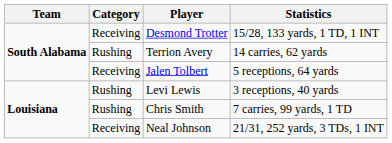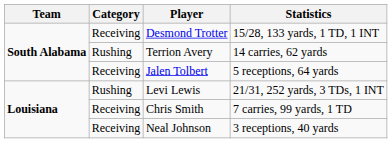(286, 90) 3 receptions, 40 yards -> (308, 90) 21/31, 252 yards, 3 TDs, 1 INT
(112, 109) Rushing -> (116, 109) Receiving
(308, 128) 21/31, 252 yards, 3 TDs, 1 INT -> (286, 128) 3 receptions, 40 yards
